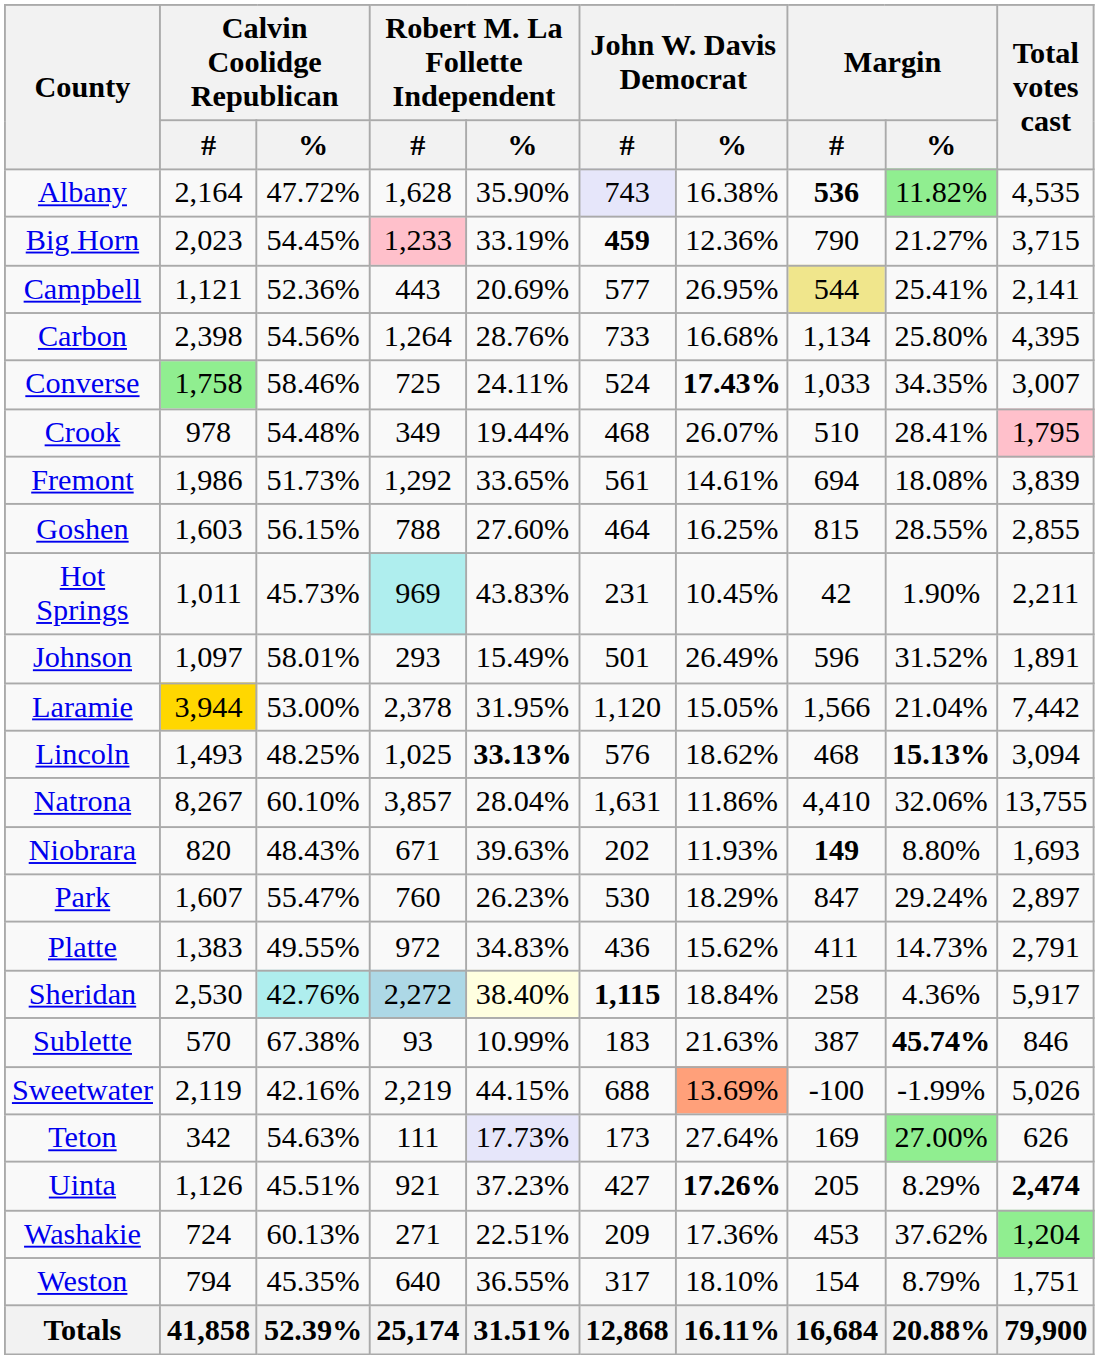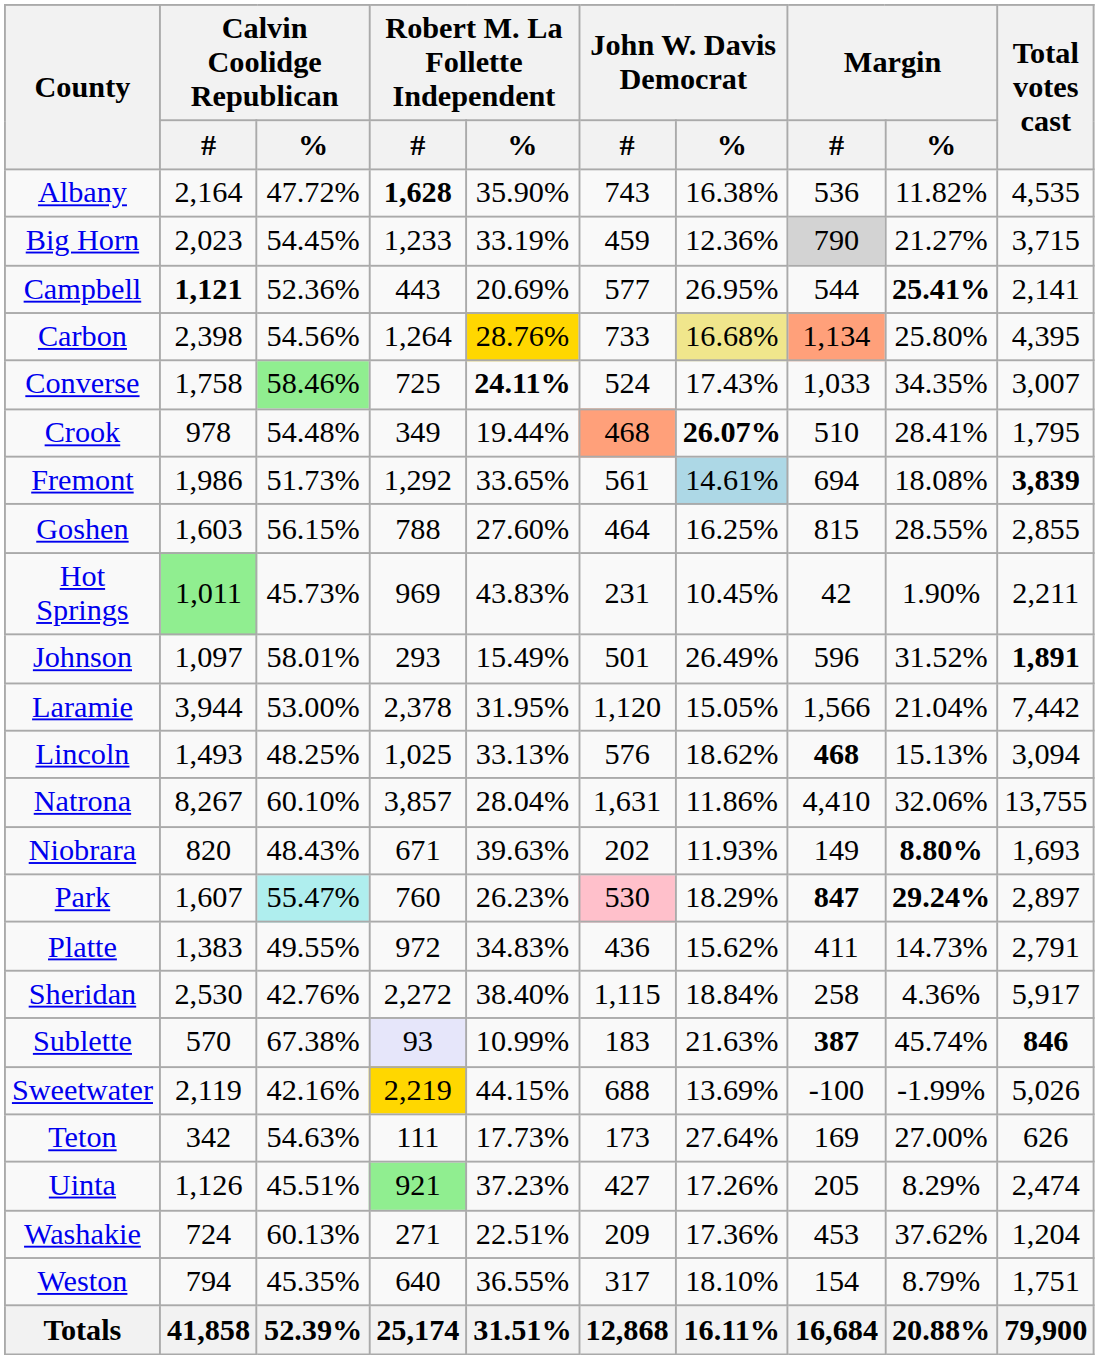(418, 192) normal -> (418, 192) bold
(627, 192) lavender background -> (627, 192) no background
(836, 192) bold -> (836, 192) normal
(941, 192) lightgreen background -> (941, 192) no background
(418, 240) pink background -> (418, 240) no background
(627, 240) bold -> (627, 240) normal
(836, 240) no background -> (836, 240) lightgrey background
(209, 288) normal -> (209, 288) bold
(836, 288) khaki background -> (836, 288) no background
(941, 288) normal -> (941, 288) bold
(522, 336) no background -> (522, 336) gold background
(732, 336) no background -> (732, 336) khaki background
(836, 336) no background -> (836, 336) lightsalmon background
(209, 384) lightgreen background -> (209, 384) no background
(313, 384) no background -> (313, 384) lightgreen background
(522, 384) normal -> (522, 384) bold
(732, 384) bold -> (732, 384) normal
(627, 432) no background -> (627, 432) lightsalmon background
(732, 432) normal -> (732, 432) bold
(1046, 432) pink background -> (1046, 432) no background
(732, 480) no background -> (732, 480) lightblue background
(1046, 480) normal -> (1046, 480) bold
(209, 593) no background -> (209, 593) lightgreen background
(418, 593) paleturquoise background -> (418, 593) no background
(1046, 658) normal -> (1046, 658) bold
(209, 706) gold background -> (209, 706) no background
(522, 754) bold -> (522, 754) normal
(836, 754) normal -> (836, 754) bold
(941, 754) bold -> (941, 754) normal
(836, 849) bold -> (836, 849) normal
(941, 849) normal -> (941, 849) bold
(313, 897) no background -> (313, 897) paleturquoise background
(627, 897) no background -> (627, 897) pink background
(836, 897) normal -> (836, 897) bold
(941, 897) normal -> (941, 897) bold
(313, 993) paleturquoise background -> (313, 993) no background
(418, 993) lightblue background -> (418, 993) no background
(522, 993) lightyellow background -> (522, 993) no background
(627, 993) bold -> (627, 993) normal
(418, 1041) no background -> (418, 1041) lavender background
(836, 1041) normal -> (836, 1041) bold
(941, 1041) bold -> (941, 1041) normal
(1046, 1041) normal -> (1046, 1041) bold
(418, 1089) no background -> (418, 1089) gold background
(732, 1089) lightsalmon background -> (732, 1089) no background
(522, 1137) lavender background -> (522, 1137) no background
(941, 1137) lightgreen background -> (941, 1137) no background
(418, 1185) no background -> (418, 1185) lightgreen background
(732, 1185) bold -> (732, 1185) normal
(1046, 1185) bold -> (1046, 1185) normal
(1046, 1233) lightgreen background -> (1046, 1233) no background
